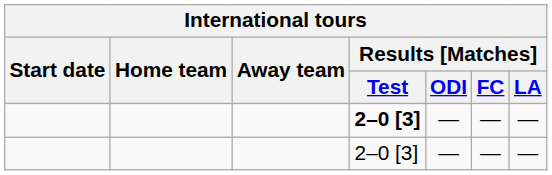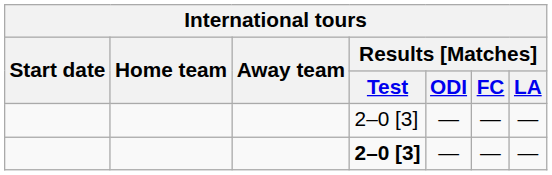(388, 119) bold -> (386, 119) normal
(386, 152) normal -> (388, 152) bold
